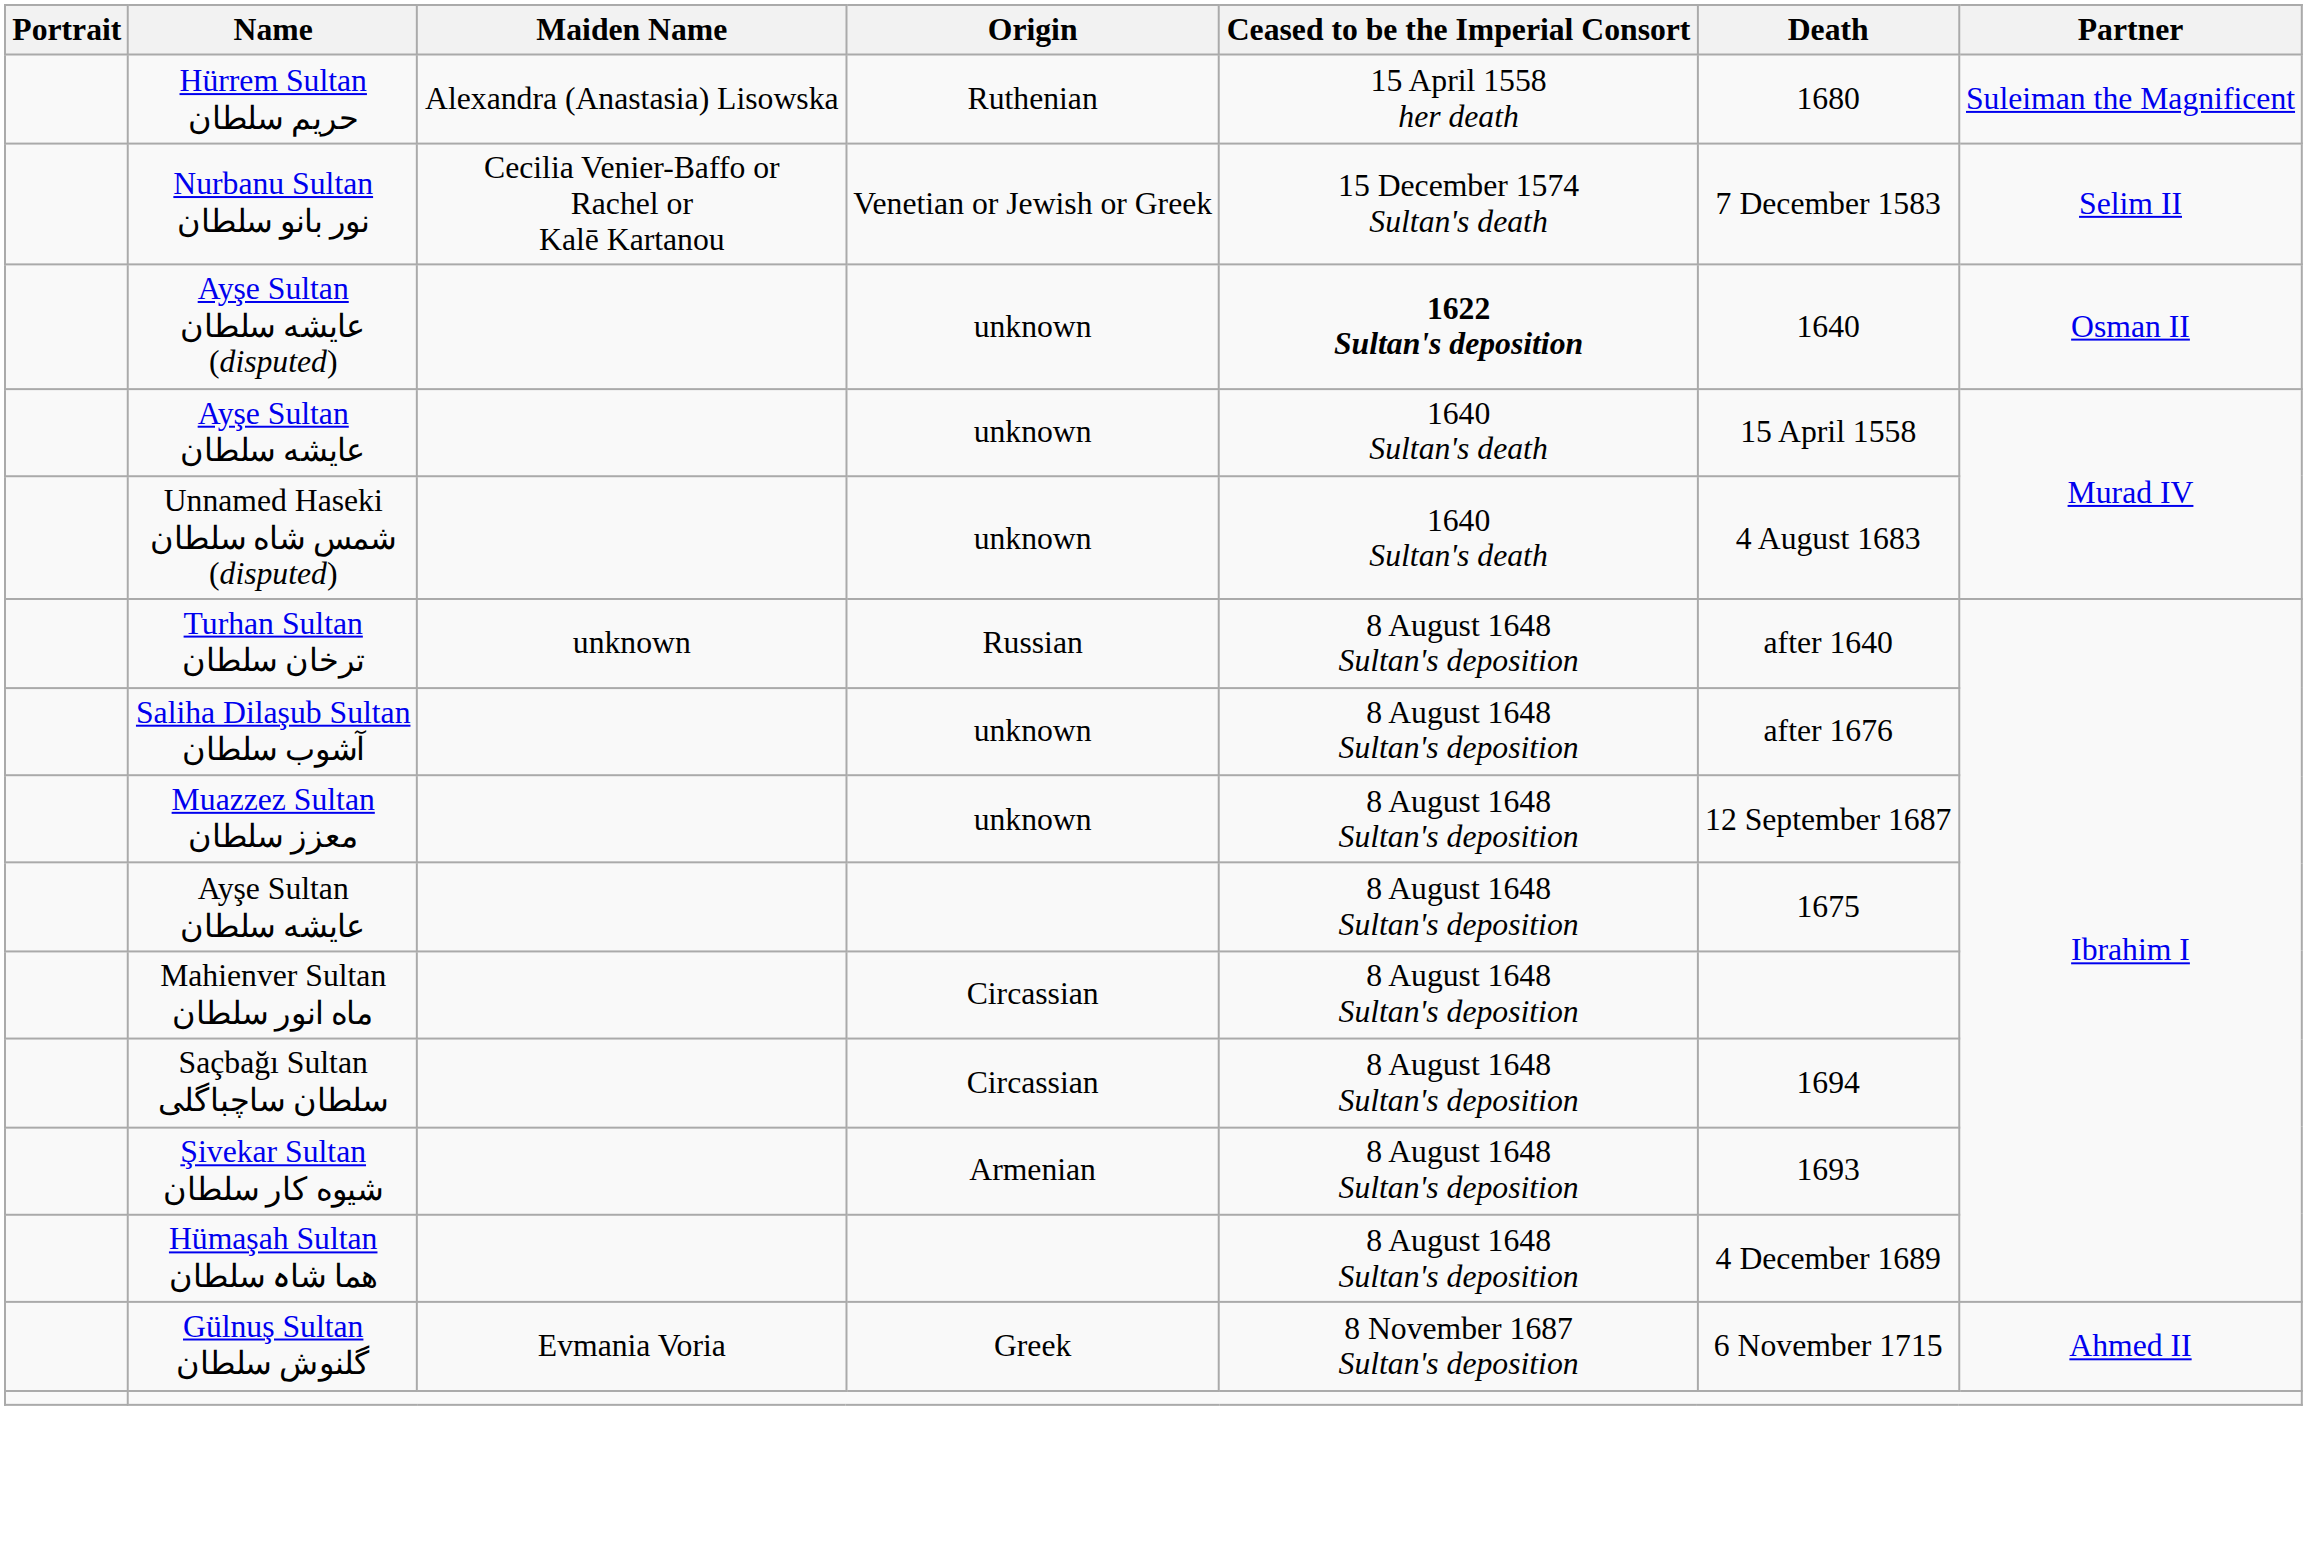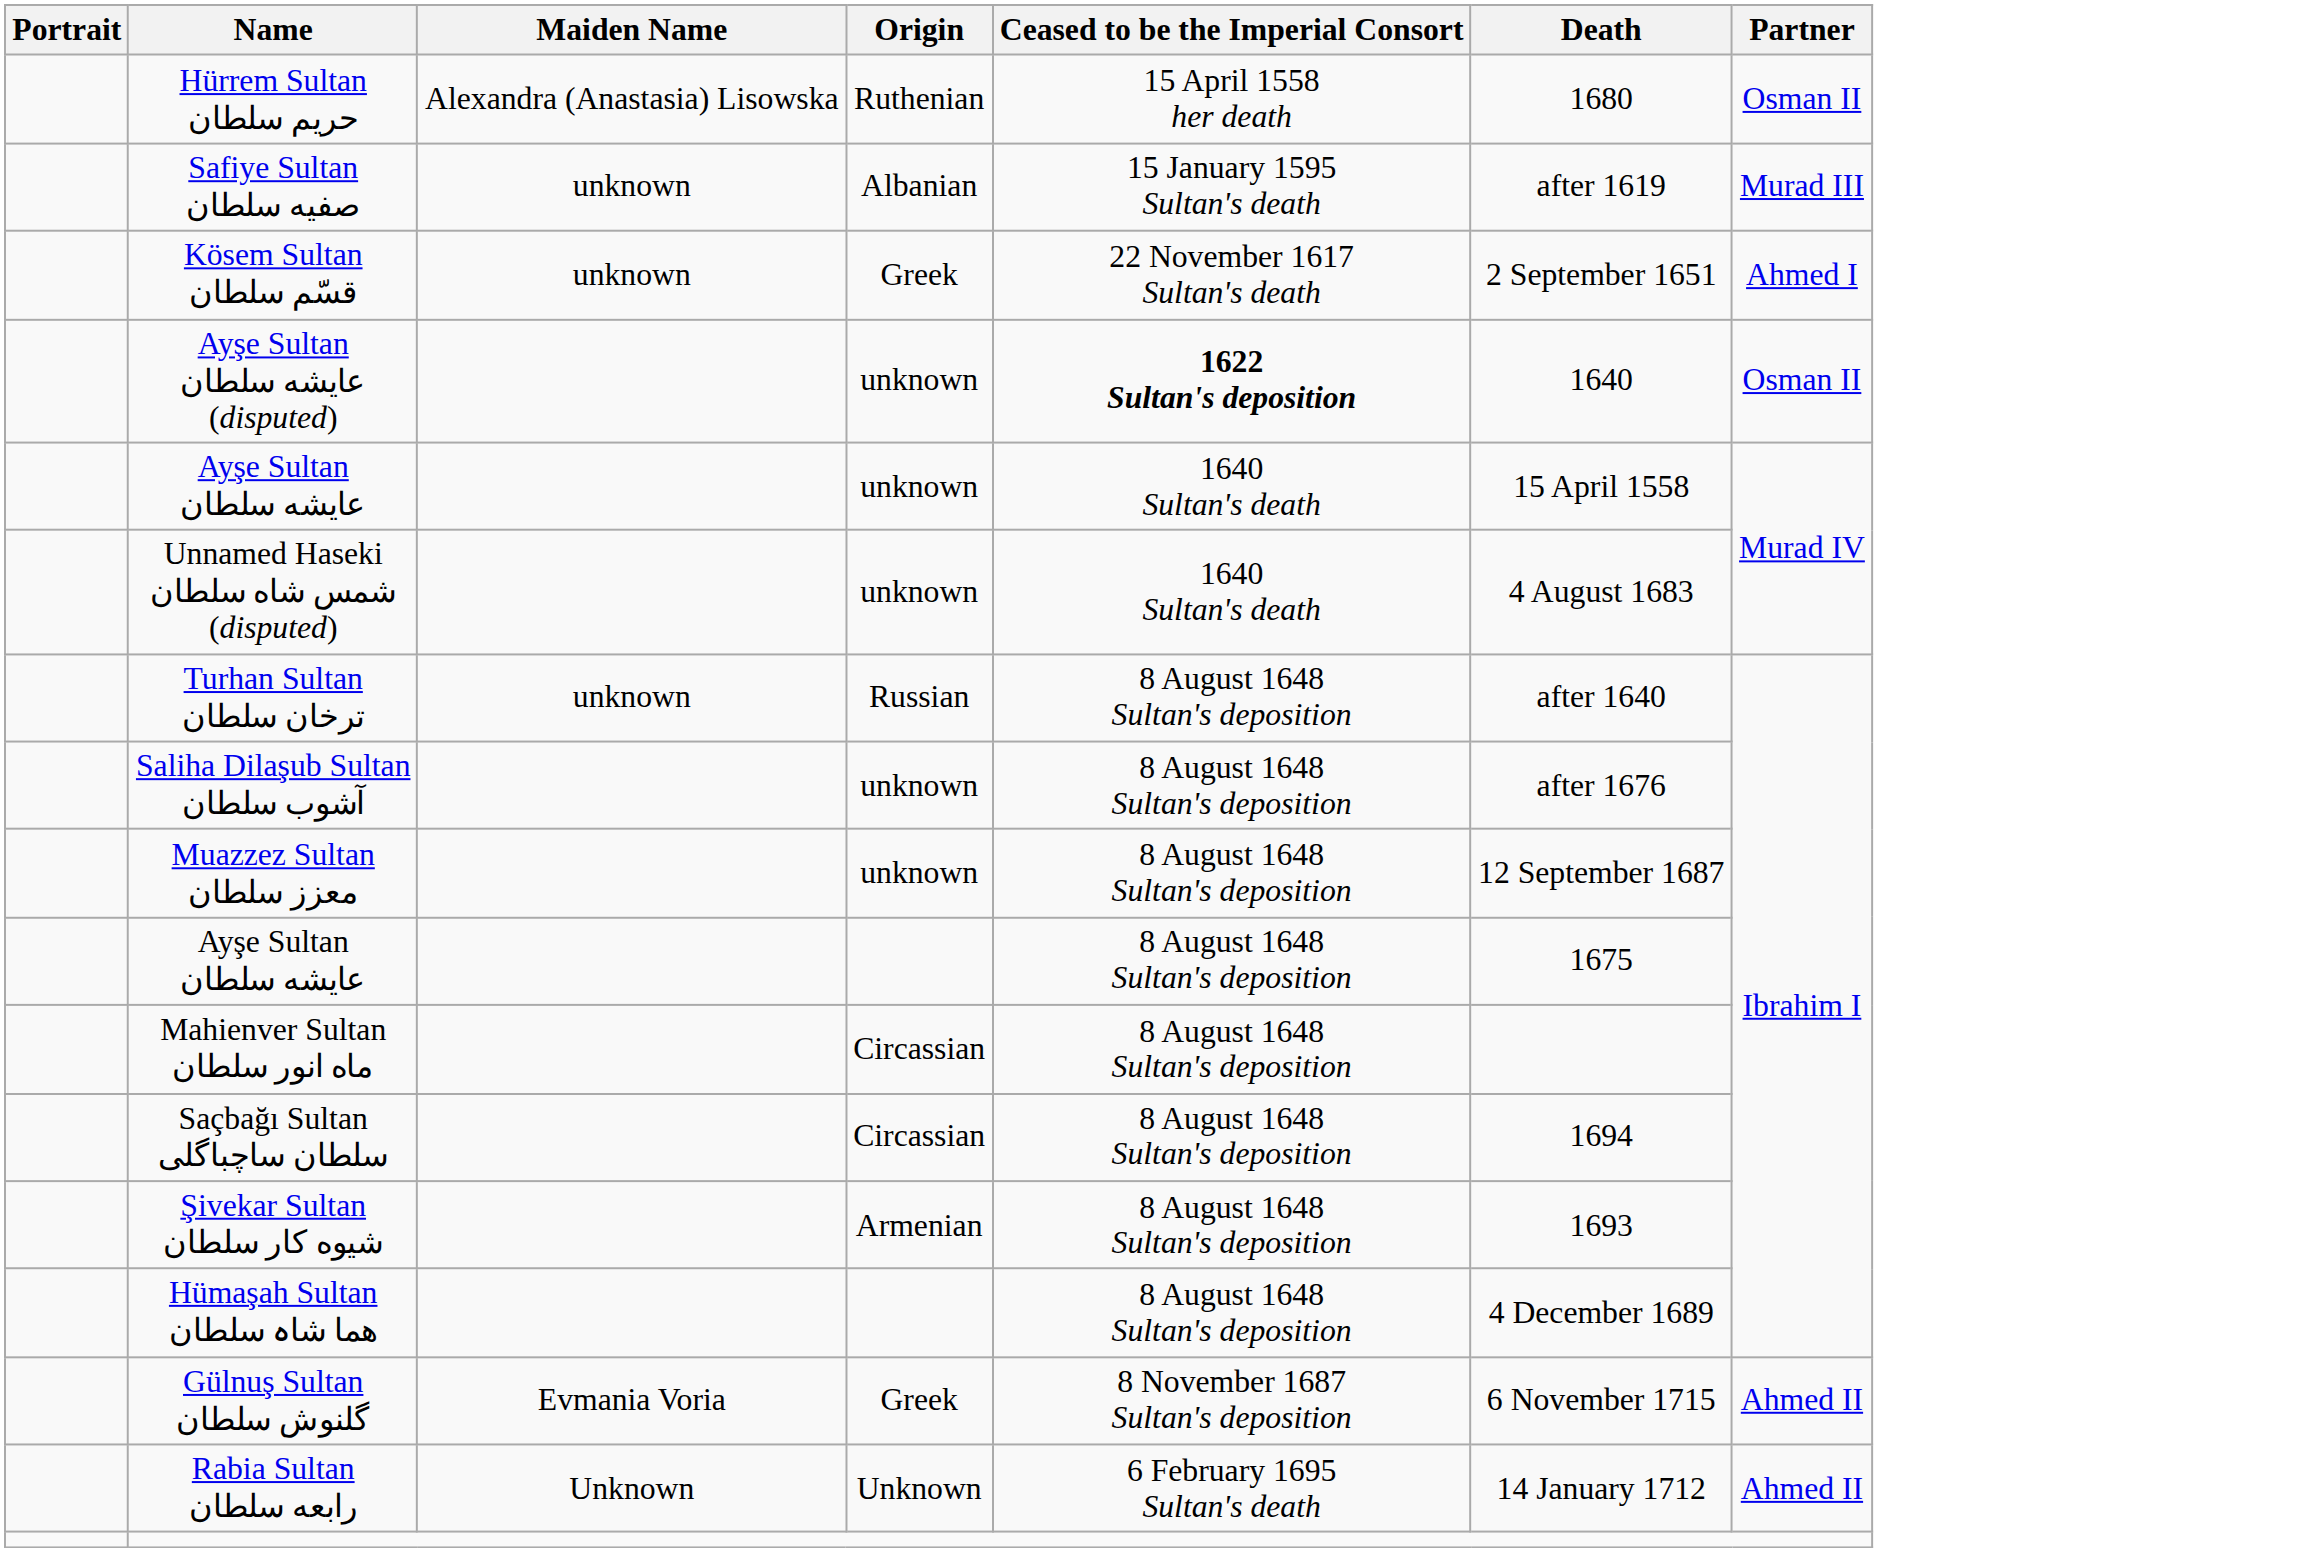(2131, 98) Suleiman the Magnificent -> (1802, 98) Osman II
- row: (273, 203)
+ row: (273, 186)
+ row: (273, 274)
+ row: (273, 1487)
